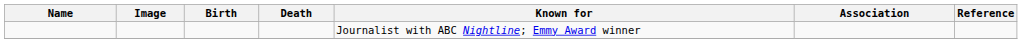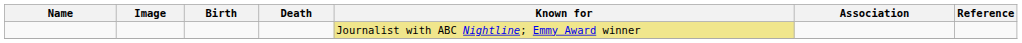(488, 30) no background -> (488, 30) khaki background
